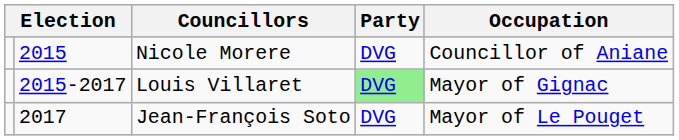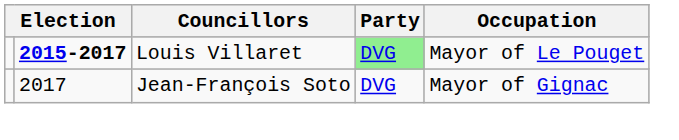- row: (213, 53)
(73, 86) normal -> (73, 53) bold
(519, 86) Mayor of Gignac -> (537, 53) Mayor of Le Pouget
(537, 118) Mayor of Le Pouget -> (519, 86) Mayor of Gignac
